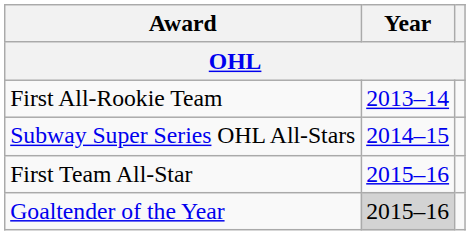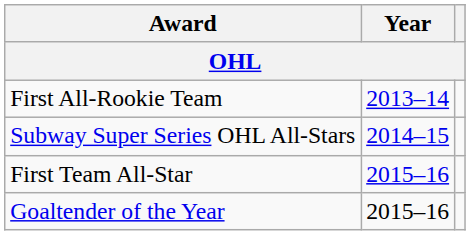(408, 211) lightgrey background -> (408, 211) no background
